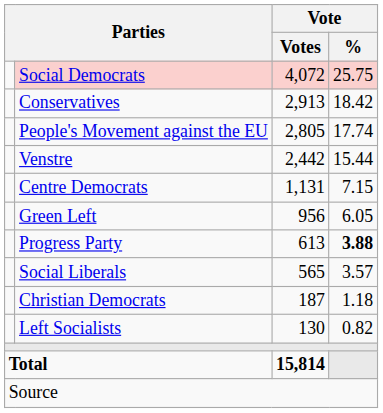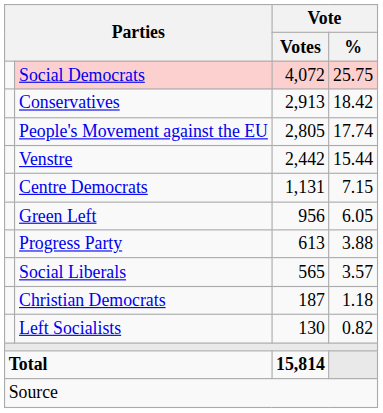(358, 243) bold -> (358, 243) normal
